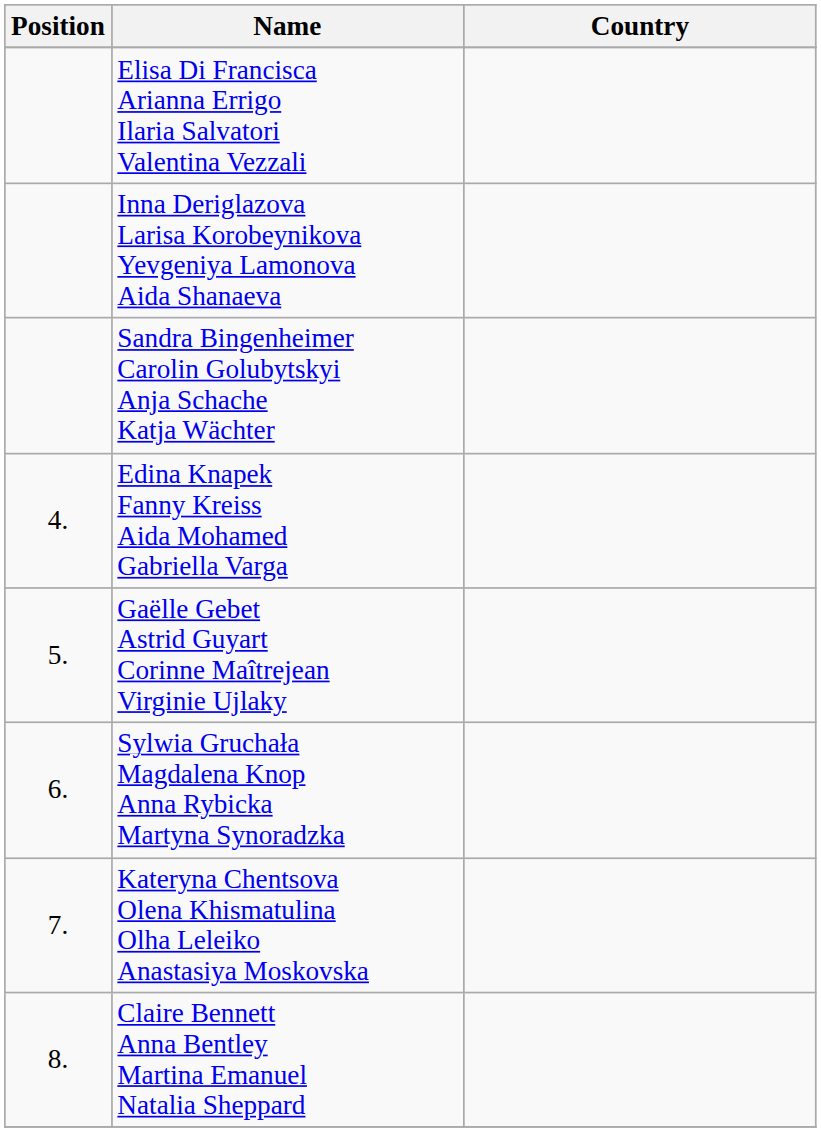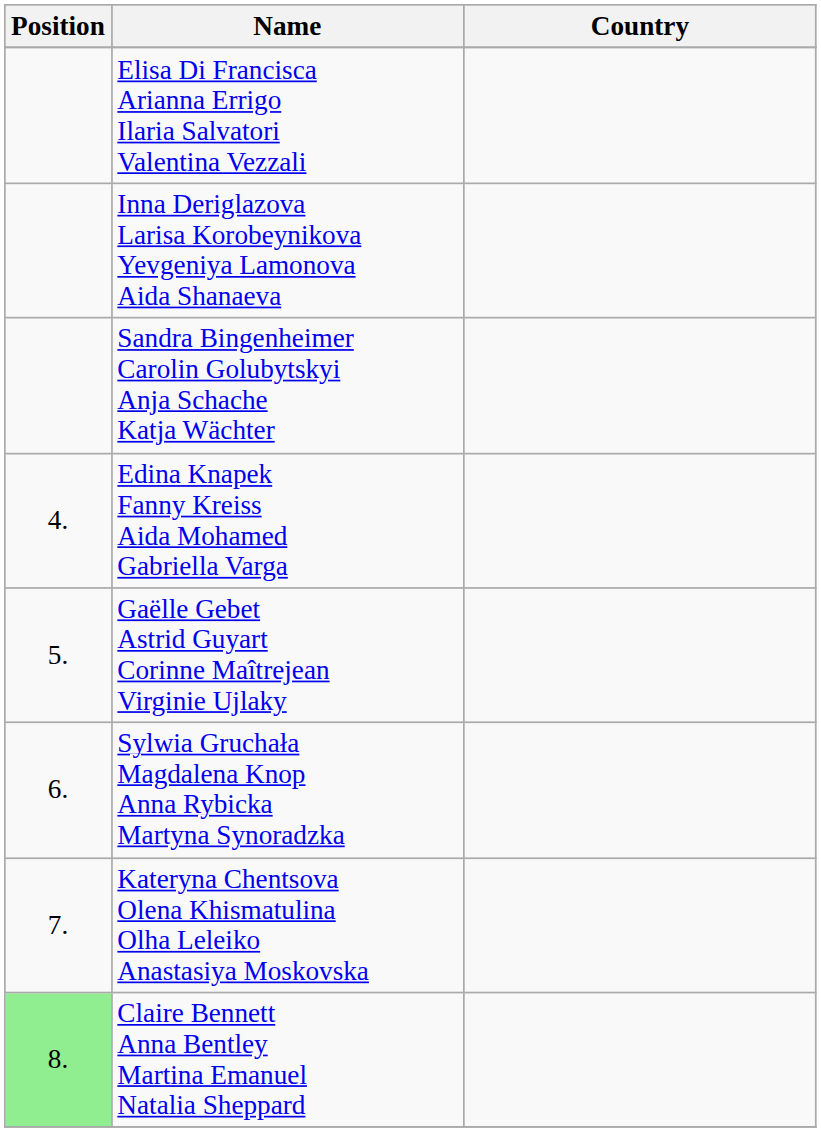(58, 1059) no background -> (58, 1059) lightgreen background
